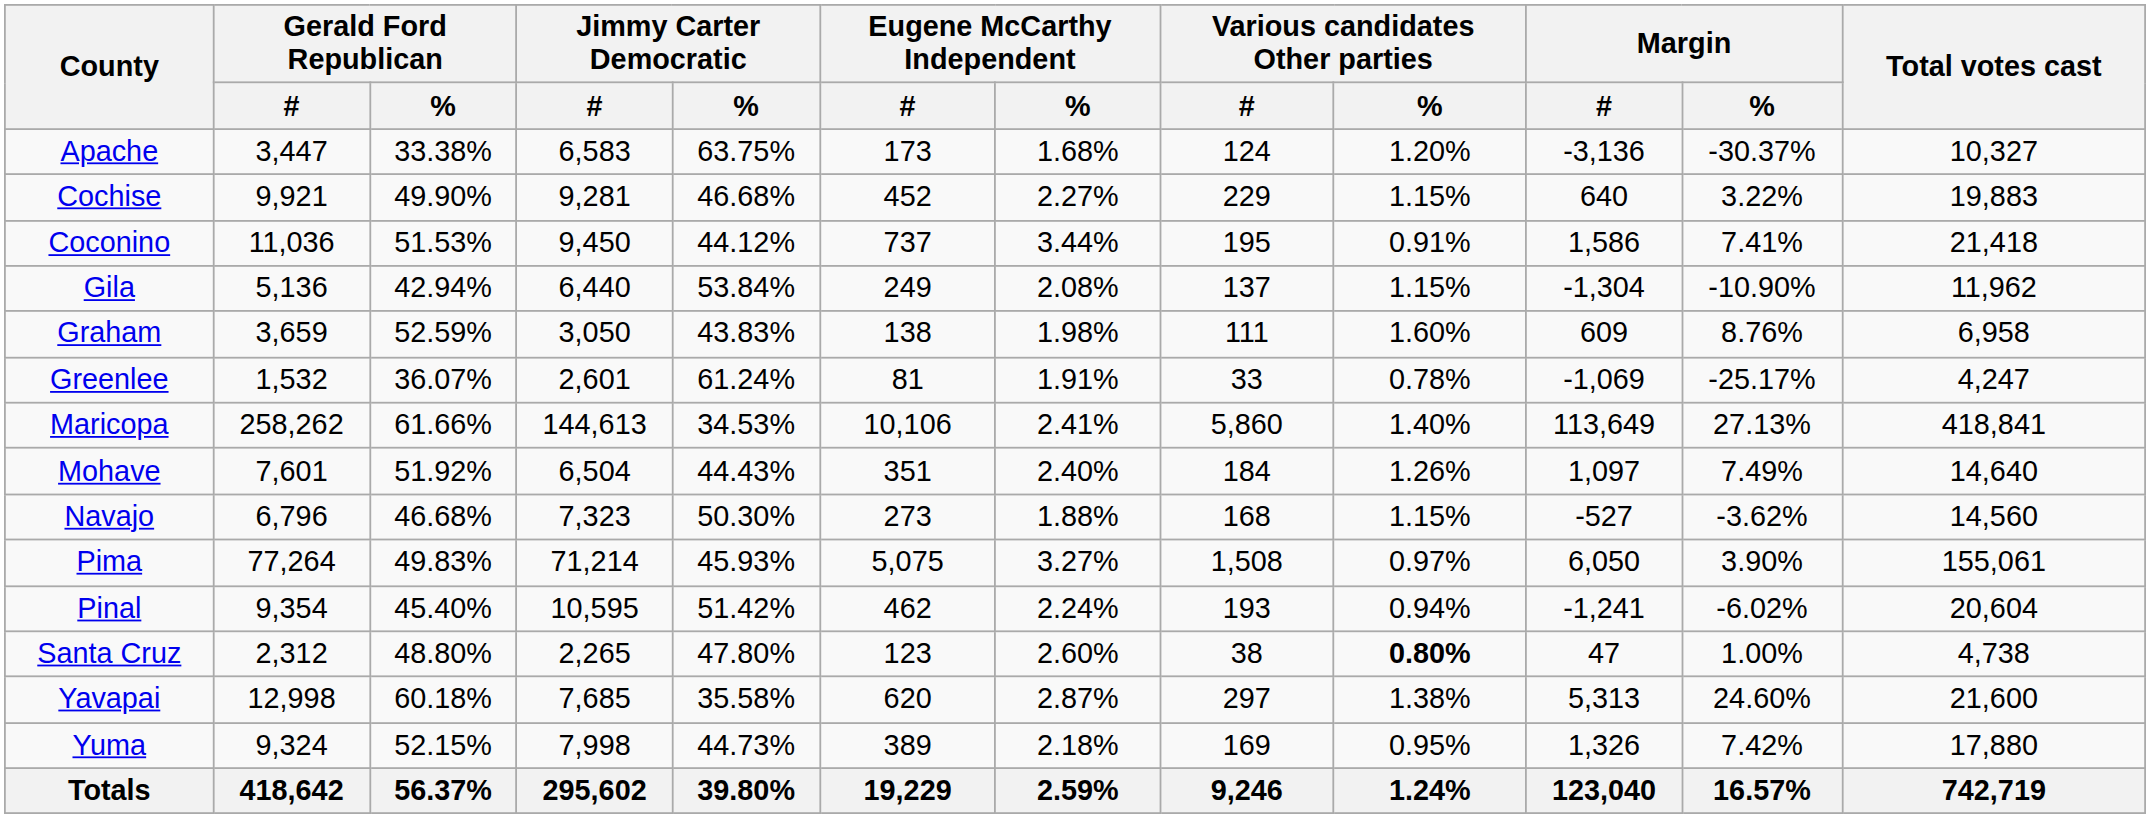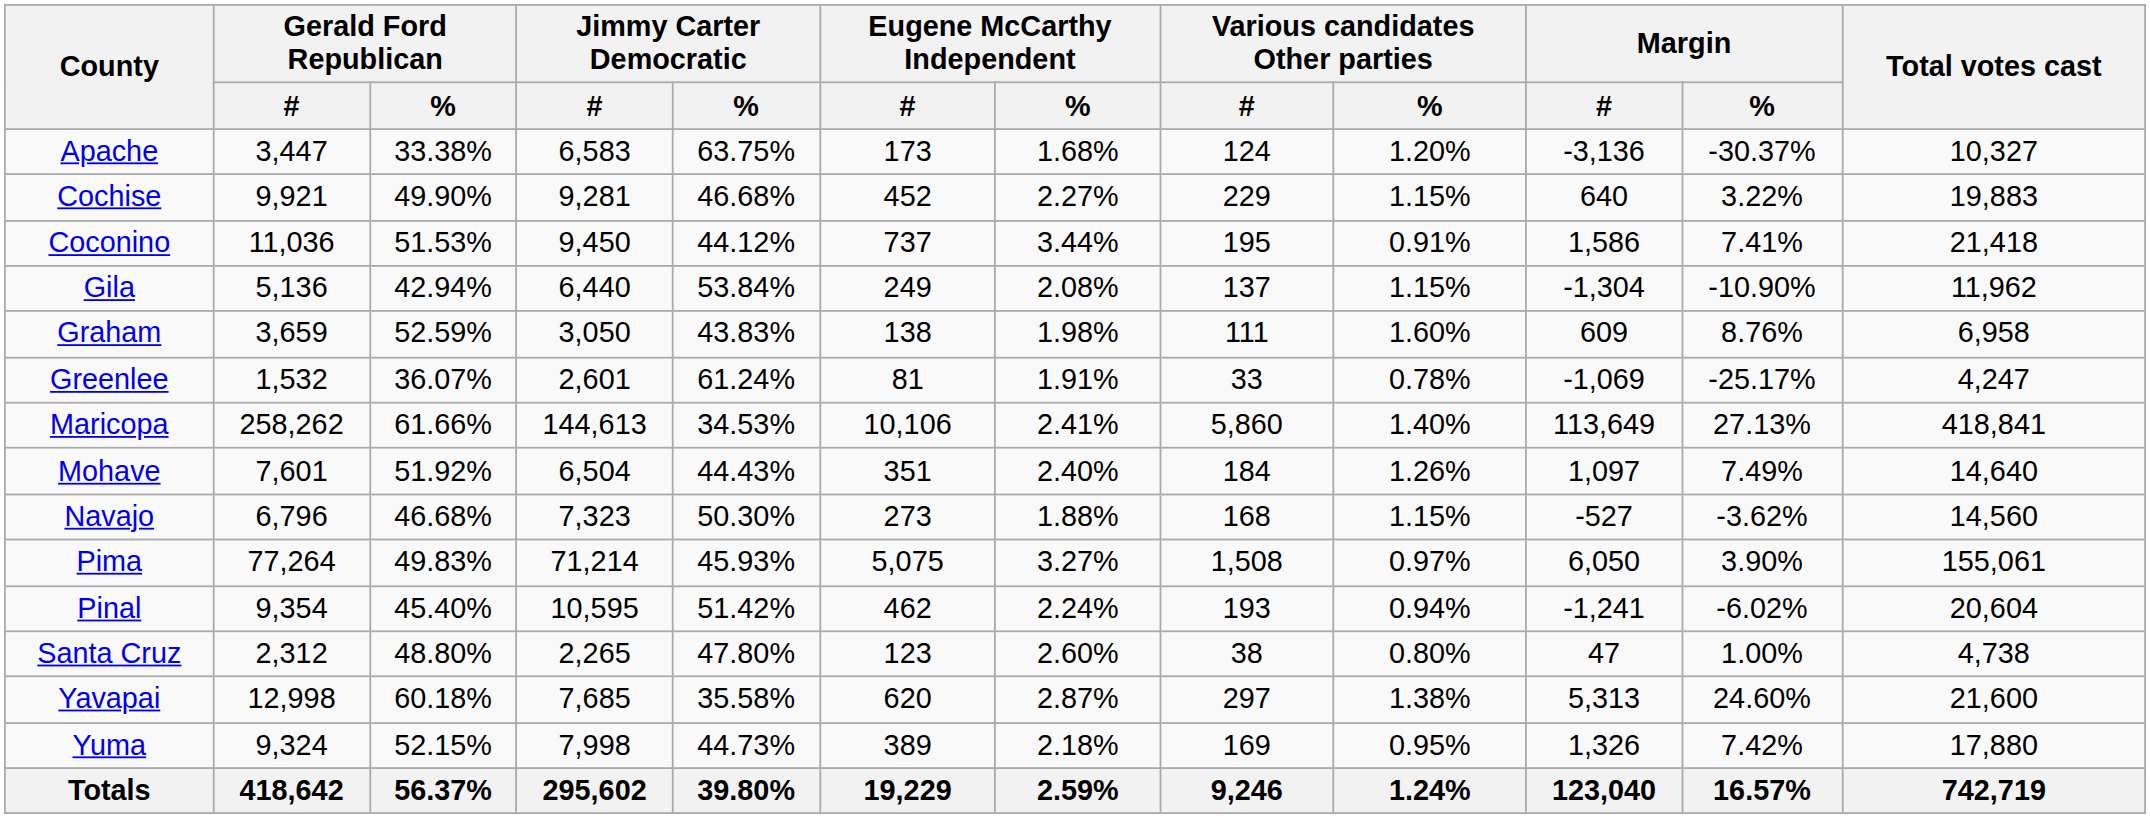(1430, 653) bold -> (1430, 653) normal
